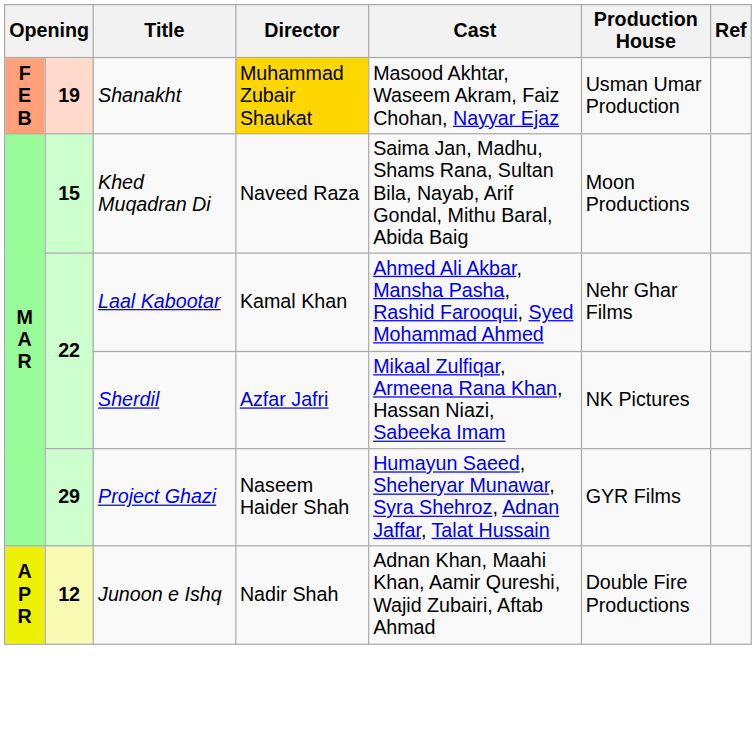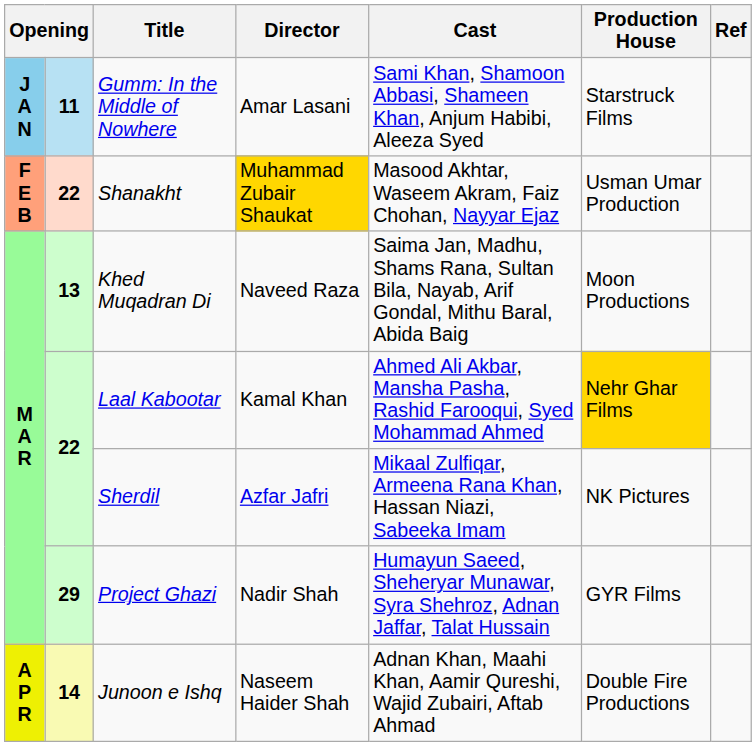+ row: (158, 106)
(69, 95) 19 -> (69, 193) 22
(69, 193) 15 -> (69, 290) 13
(632, 301) no background -> (632, 399) gold background
(295, 497) Naseem Haider Shah -> (289, 594) Nadir Shah
(69, 594) 12 -> (69, 692) 14
(289, 594) Nadir Shah -> (295, 692) Naseem Haider Shah
